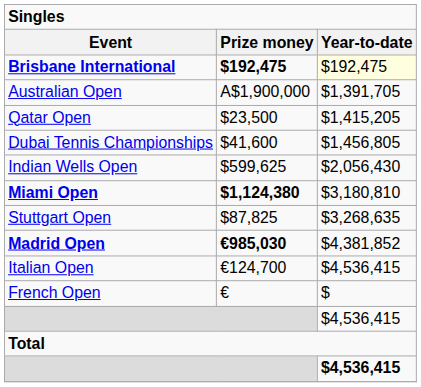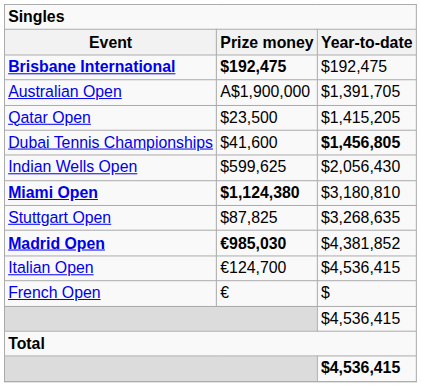(354, 67) lightyellow background -> (354, 67) no background
(361, 142) normal -> (361, 142) bold
